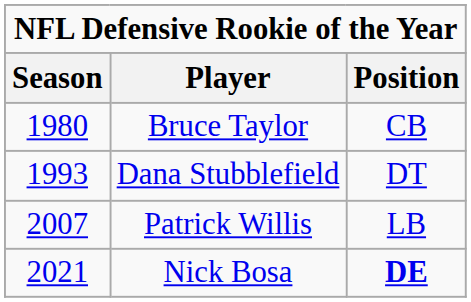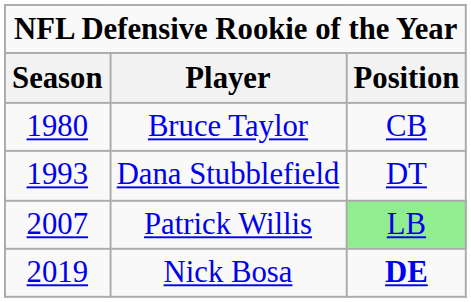(406, 223) no background -> (406, 223) lightgreen background
(57, 272) 2021 -> (57, 272) 2019
